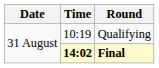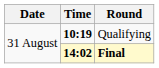(77, 33) normal -> (78, 33) bold
